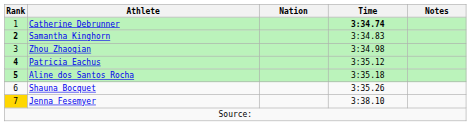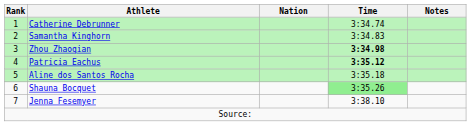(368, 24) bold -> (368, 24) normal
(16, 37) bold -> (16, 37) normal
(368, 50) normal -> (368, 50) bold
(16, 62) bold -> (16, 62) normal
(368, 62) normal -> (368, 62) bold
(16, 75) bold -> (16, 75) normal
(368, 88) no background -> (368, 88) lightgreen background
(16, 101) gold background -> (16, 101) no background
